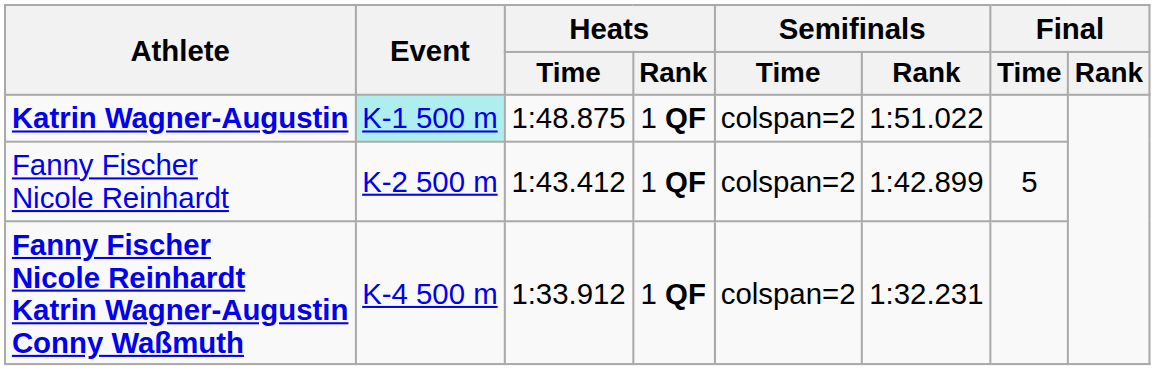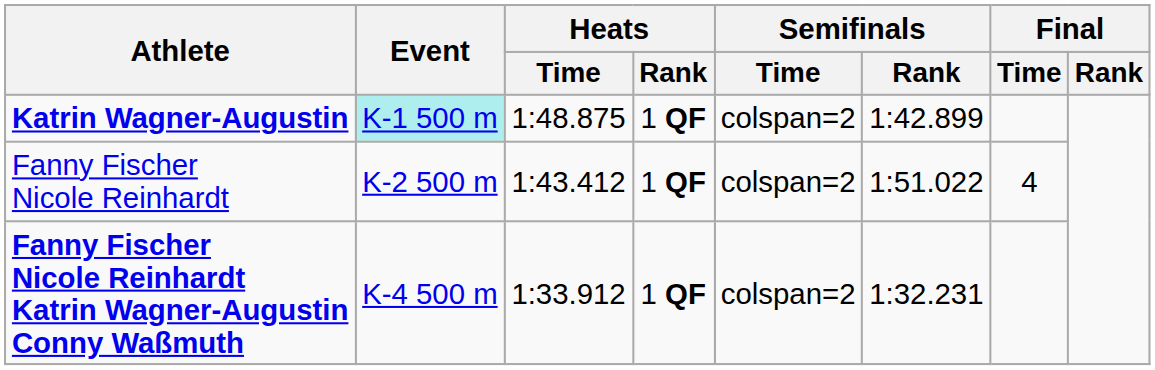(926, 119) 1:51.022 -> (926, 119) 1:42.899
(926, 182) 1:42.899 -> (926, 182) 1:51.022
(1029, 182) 5 -> (1029, 182) 4
